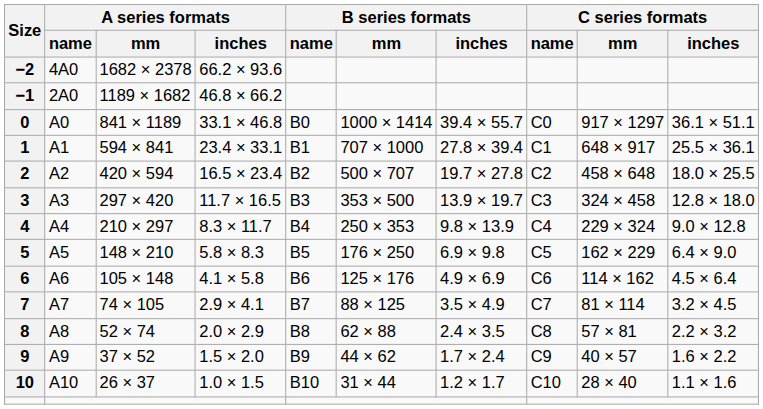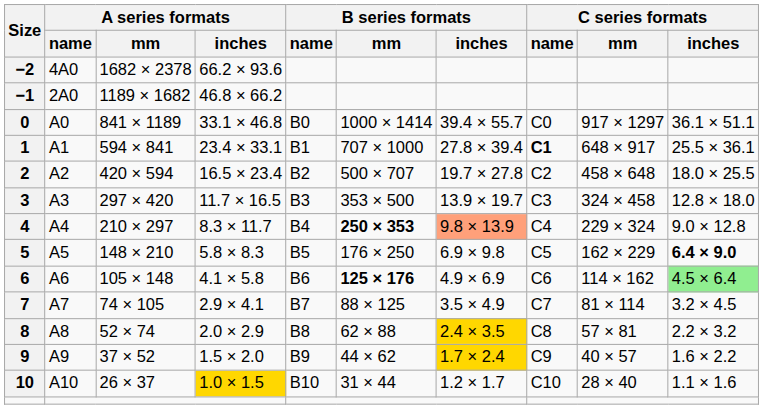(541, 148) normal -> (541, 148) bold
(377, 226) normal -> (377, 226) bold
(477, 226) no background -> (477, 226) lightsalmon background
(704, 252) normal -> (704, 252) bold
(377, 278) normal -> (377, 278) bold
(704, 278) no background -> (704, 278) lightgreen background
(472, 331) no background -> (472, 331) gold background
(472, 357) no background -> (472, 357) gold background
(232, 383) no background -> (232, 383) gold background
